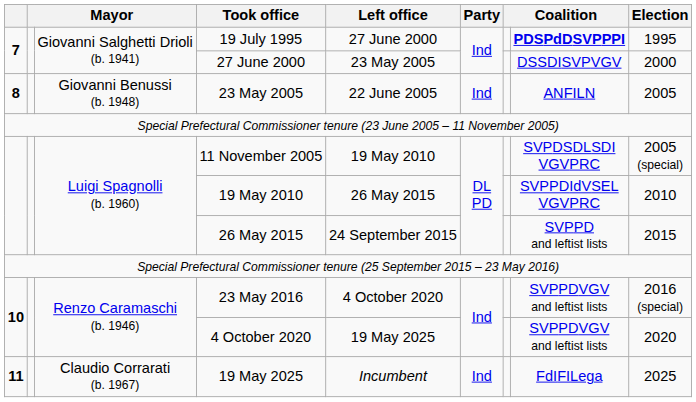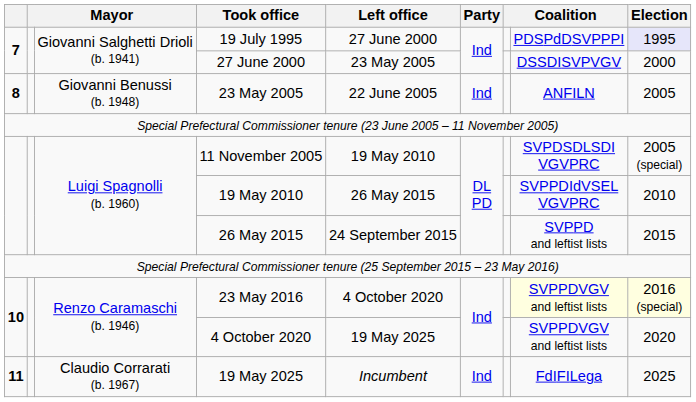(569, 39) bold -> (569, 39) normal
(660, 39) no background -> (659, 39) lavender background
(569, 297) no background -> (569, 297) lightyellow background
(660, 297) no background -> (659, 297) lightyellow background
